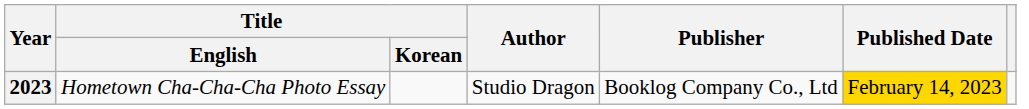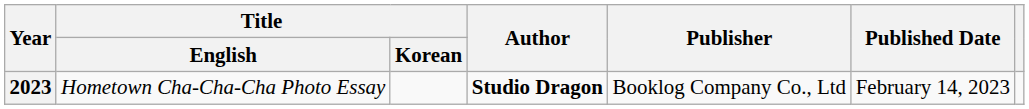(533, 87) normal -> (537, 87) bold
(925, 87) gold background -> (933, 87) no background
